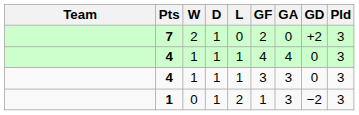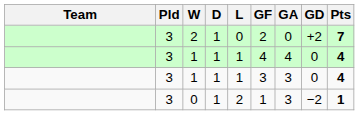columns swapped: (341, 15) <-> (169, 15)
